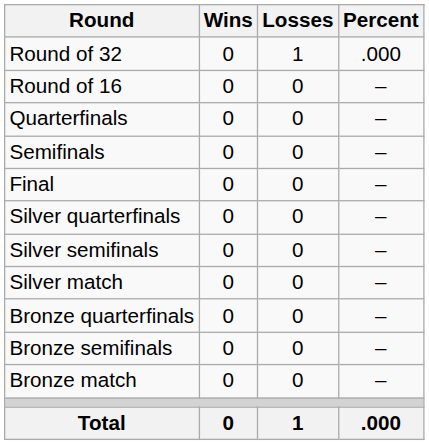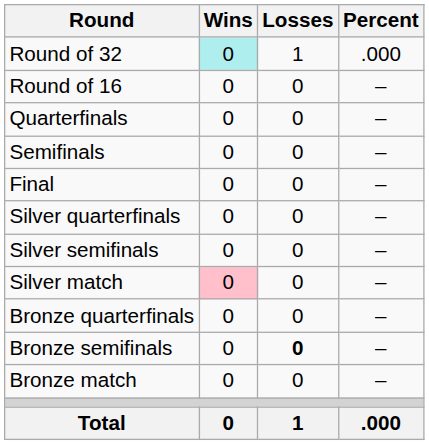(228, 53) no background -> (228, 53) paleturquoise background
(228, 282) no background -> (228, 282) pink background
(298, 348) normal -> (298, 348) bold
